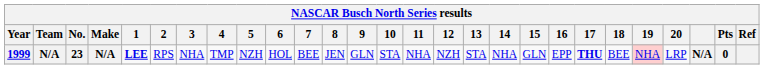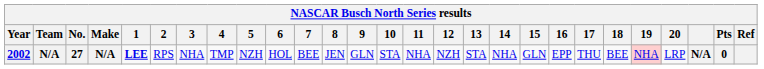(19, 54) 1999 -> (19, 54) 2002
(77, 54) 23 -> (77, 54) 27
(590, 54) bold -> (589, 54) normal
